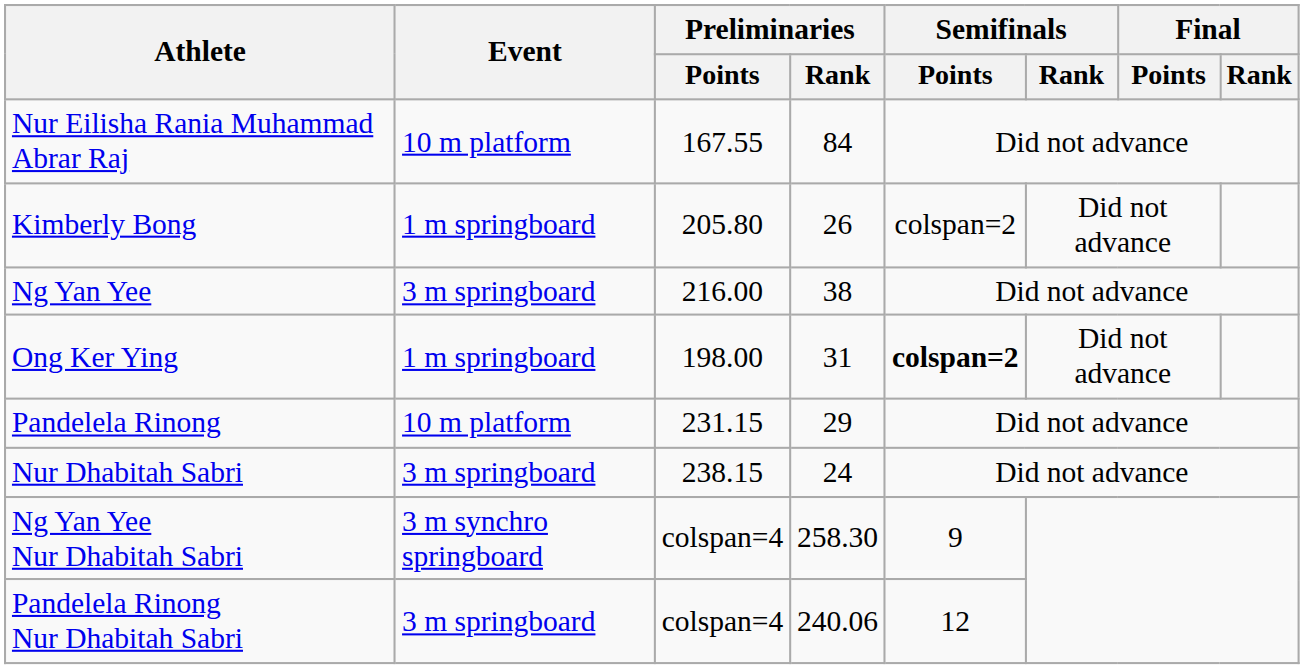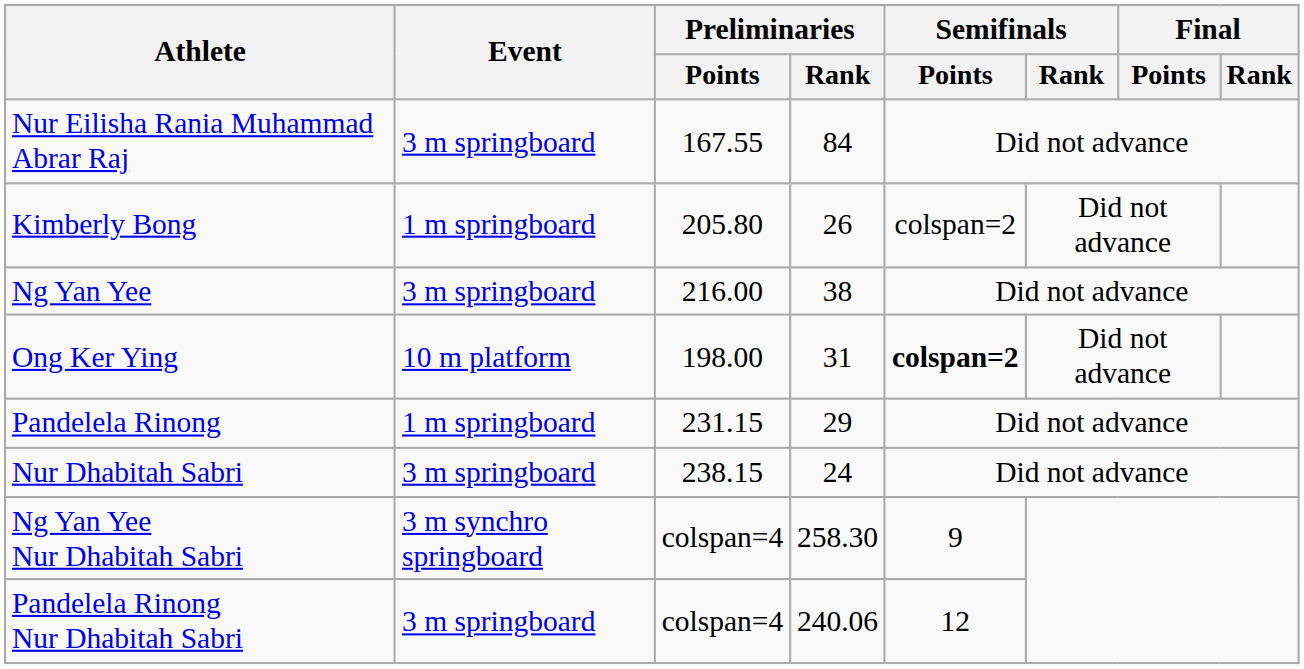(486, 141) 10 m platform -> (499, 141) 3 m springboard
(499, 357) 1 m springboard -> (486, 357) 10 m platform
(486, 423) 10 m platform -> (499, 423) 1 m springboard
